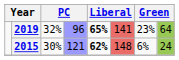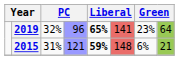(52, 46) 30% -> (52, 46) 31%
(99, 46) 62% -> (99, 46) 59%
(166, 46) 24 -> (166, 46) 21
